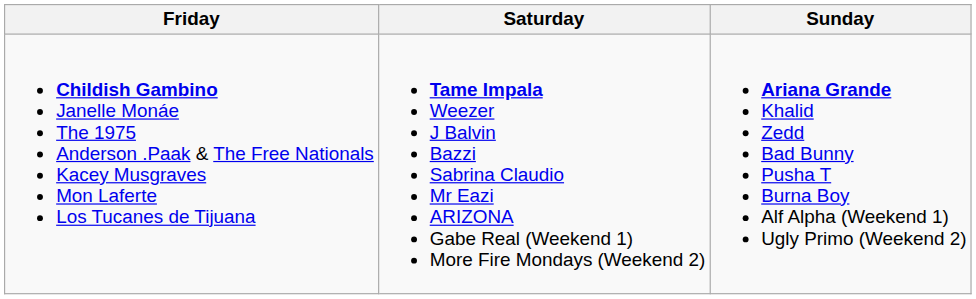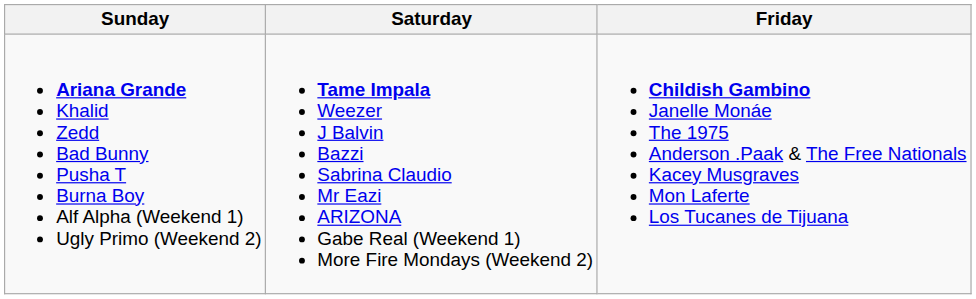columns swapped: (191, 19) <-> (840, 19)
